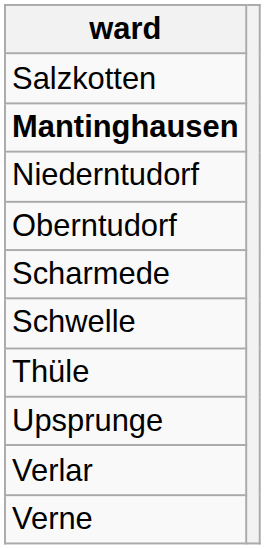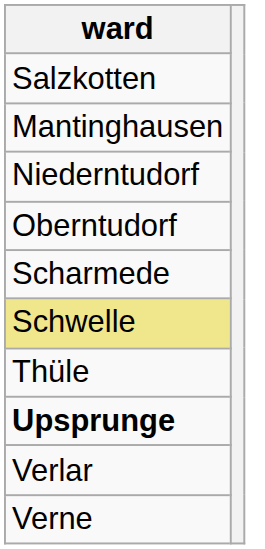(125, 126) bold -> (118, 126) normal
(74, 322) no background -> (74, 322) khaki background
(88, 420) normal -> (94, 420) bold
